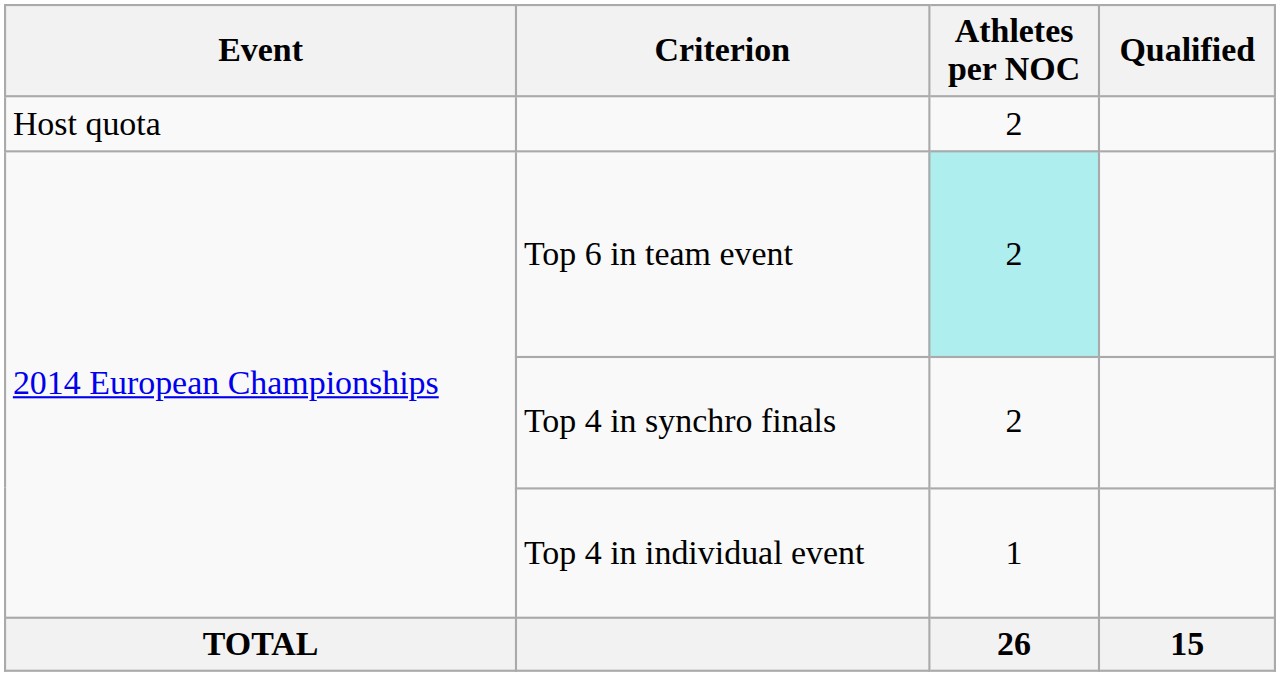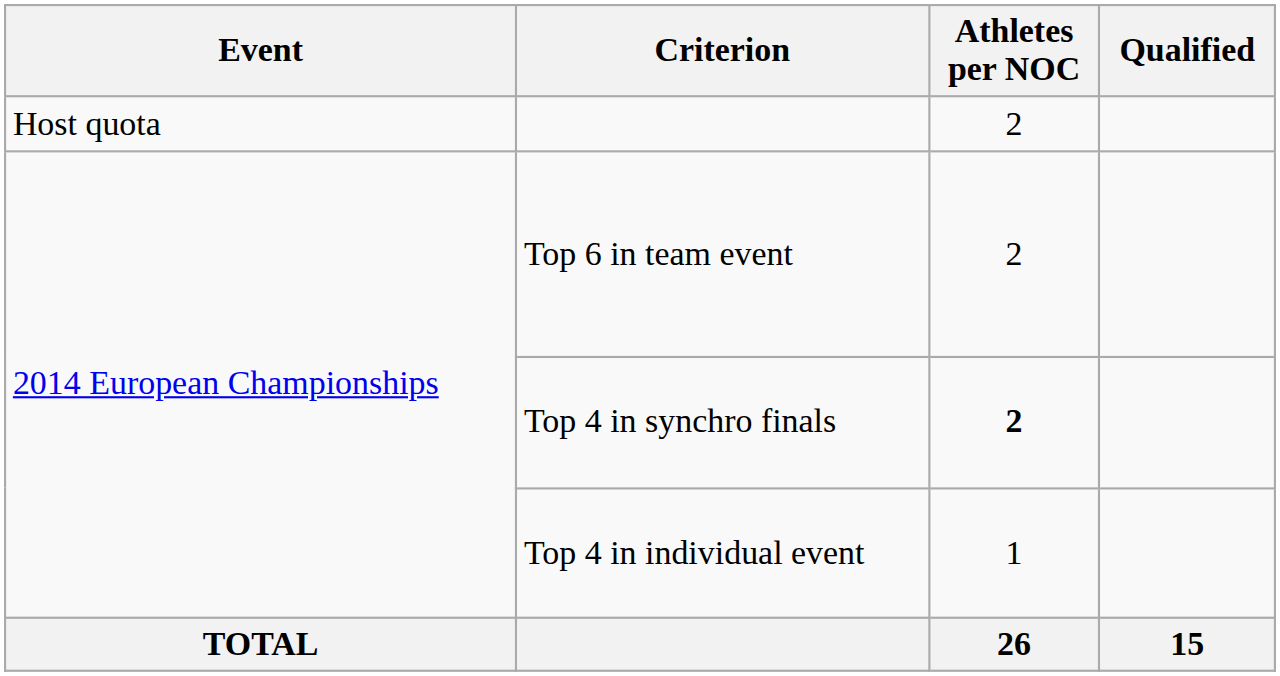(1014, 253) paleturquoise background -> (1014, 253) no background
(1014, 421) normal -> (1014, 421) bold
